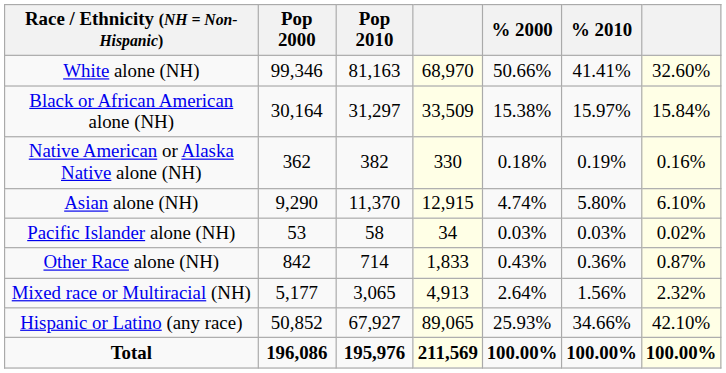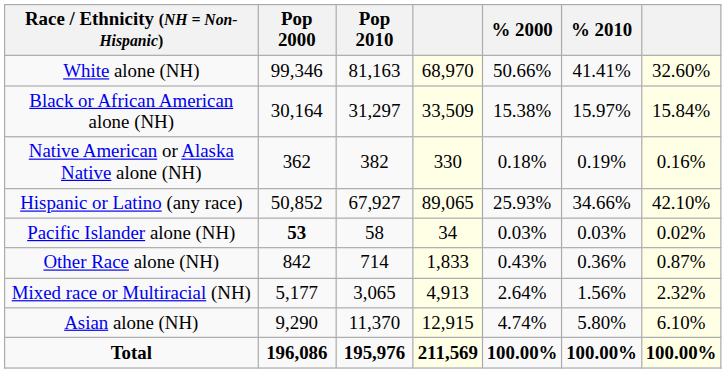rows swapped: (131, 202) <-> (131, 322)
(297, 232) normal -> (297, 232) bold
